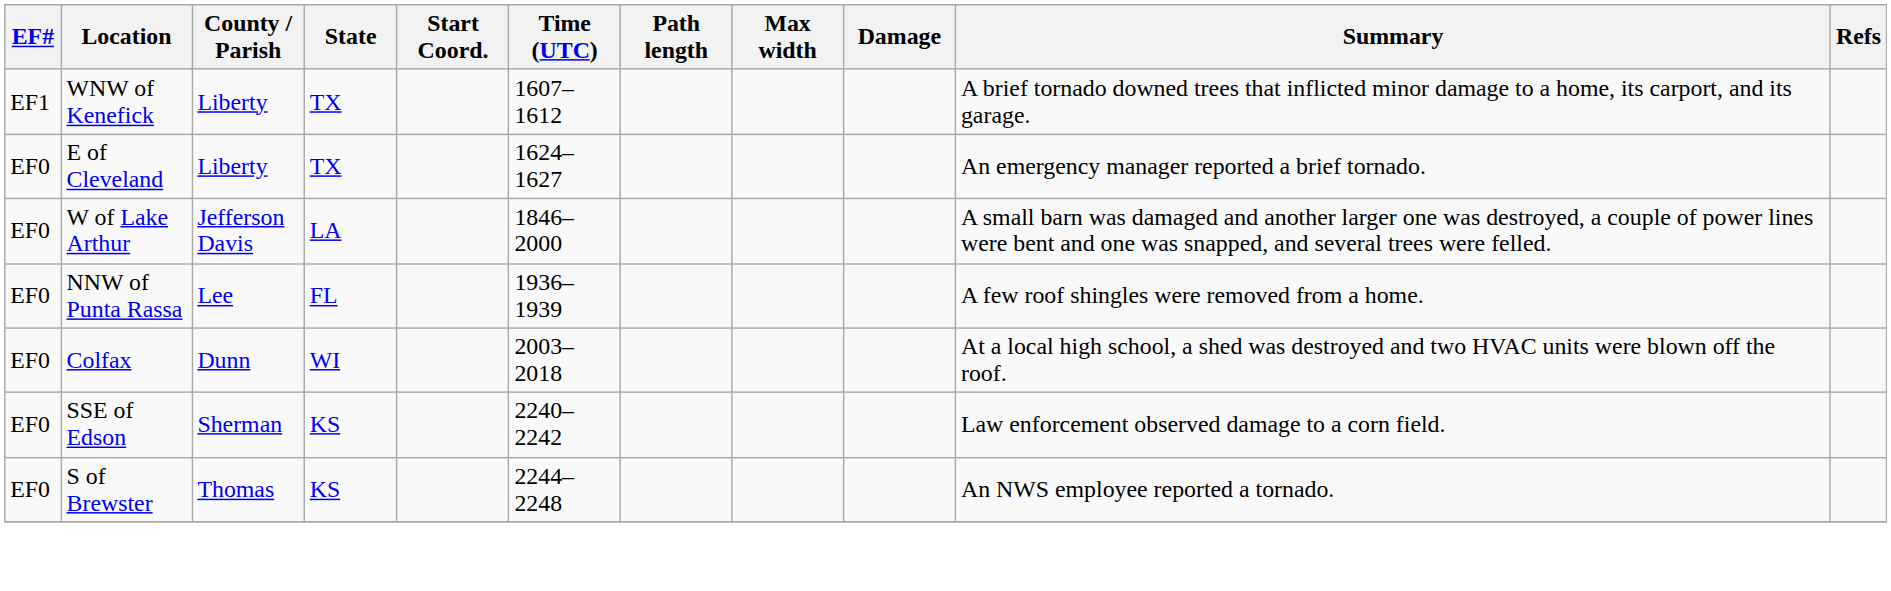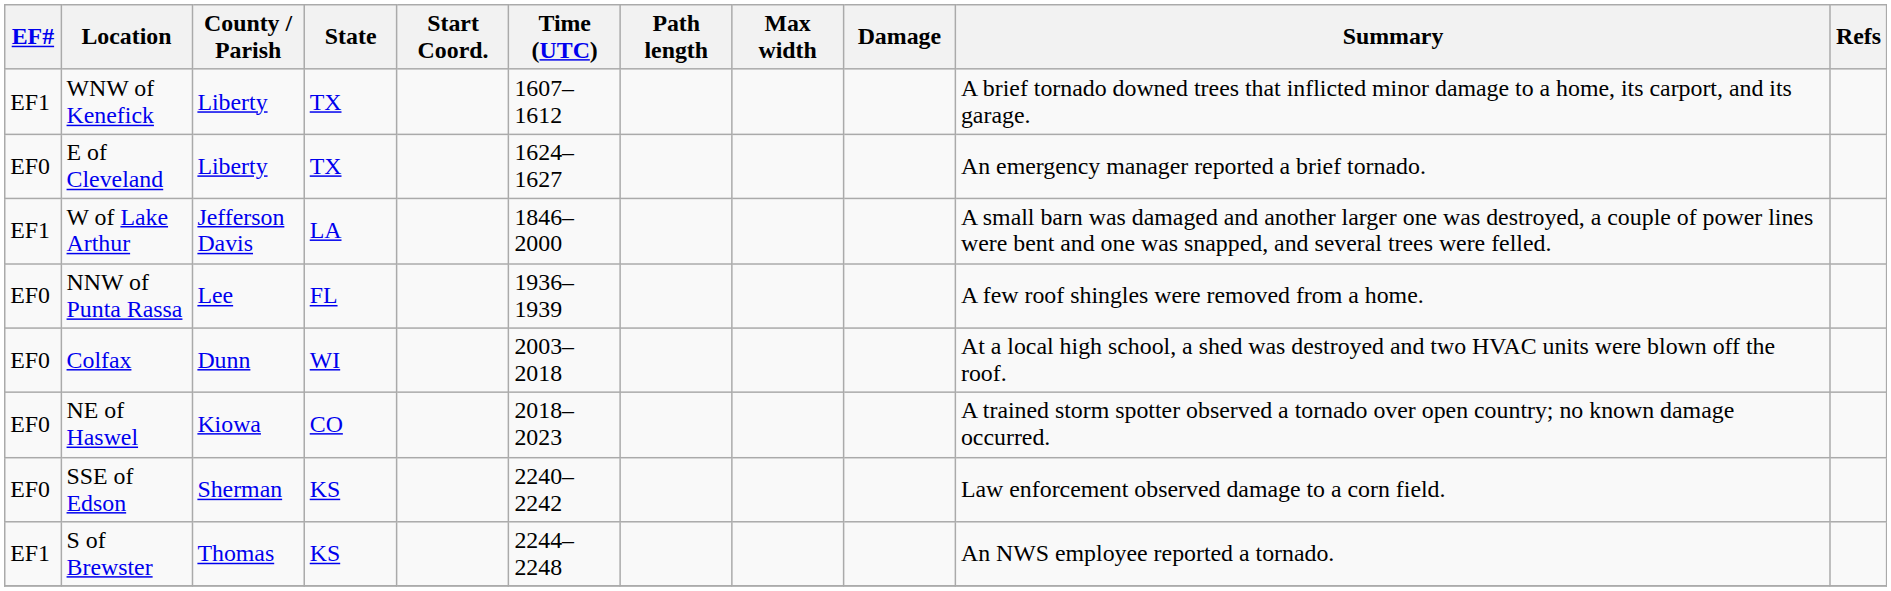(30, 230) EF0 -> (30, 230) EF1
+ row: (102, 424)
(30, 489) EF0 -> (30, 553) EF1
